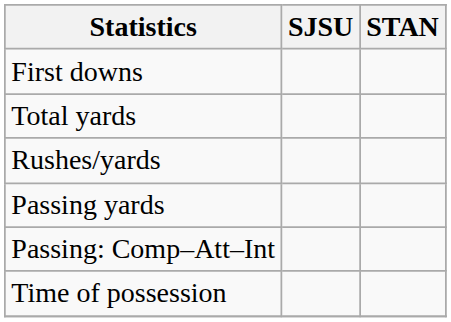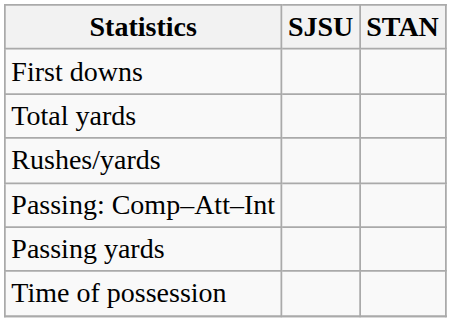rows swapped: (88, 204) <-> (143, 248)
